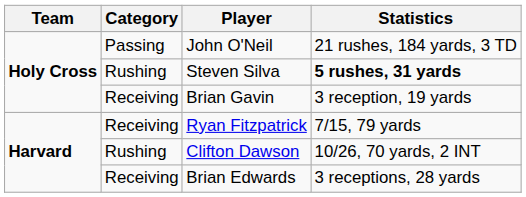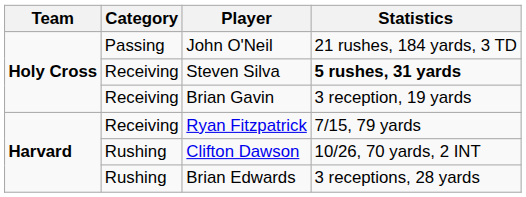(136, 71) Rushing -> (142, 71) Receiving
(142, 178) Receiving -> (136, 178) Rushing
